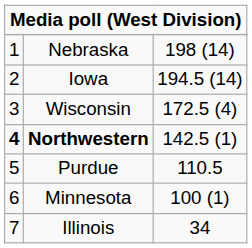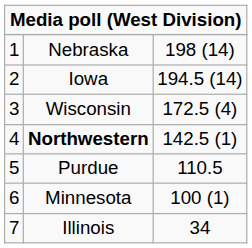(14, 138) bold -> (14, 138) normal
